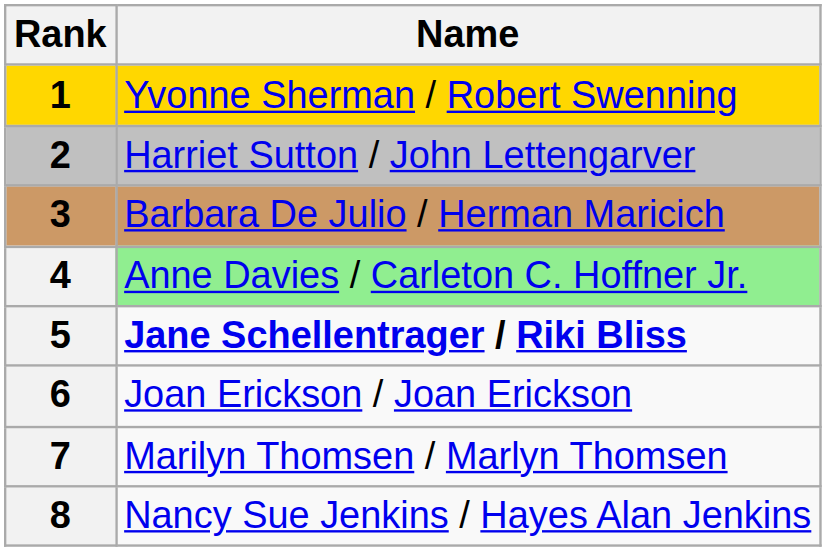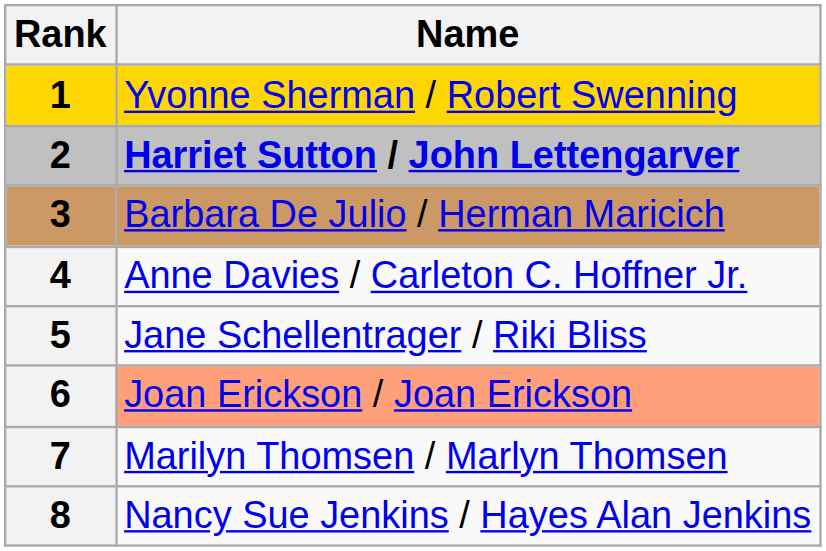(410, 154) normal -> (432, 154) bold
(436, 275) lightgreen background -> (436, 275) no background
(406, 335) bold -> (385, 335) normal
(378, 395) no background -> (378, 395) lightsalmon background
